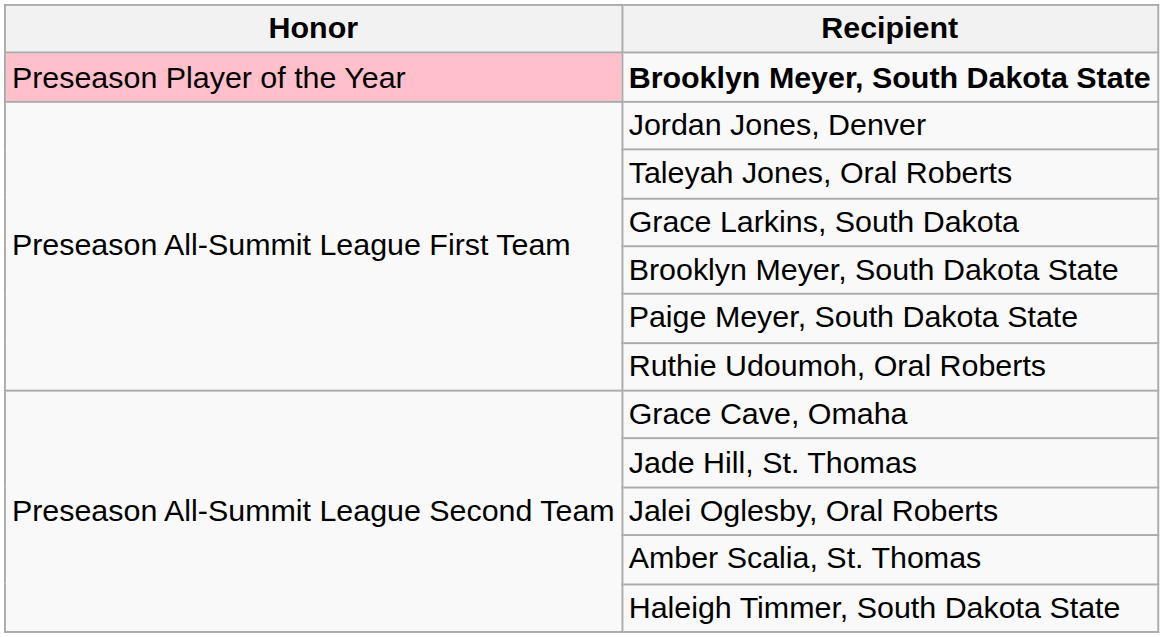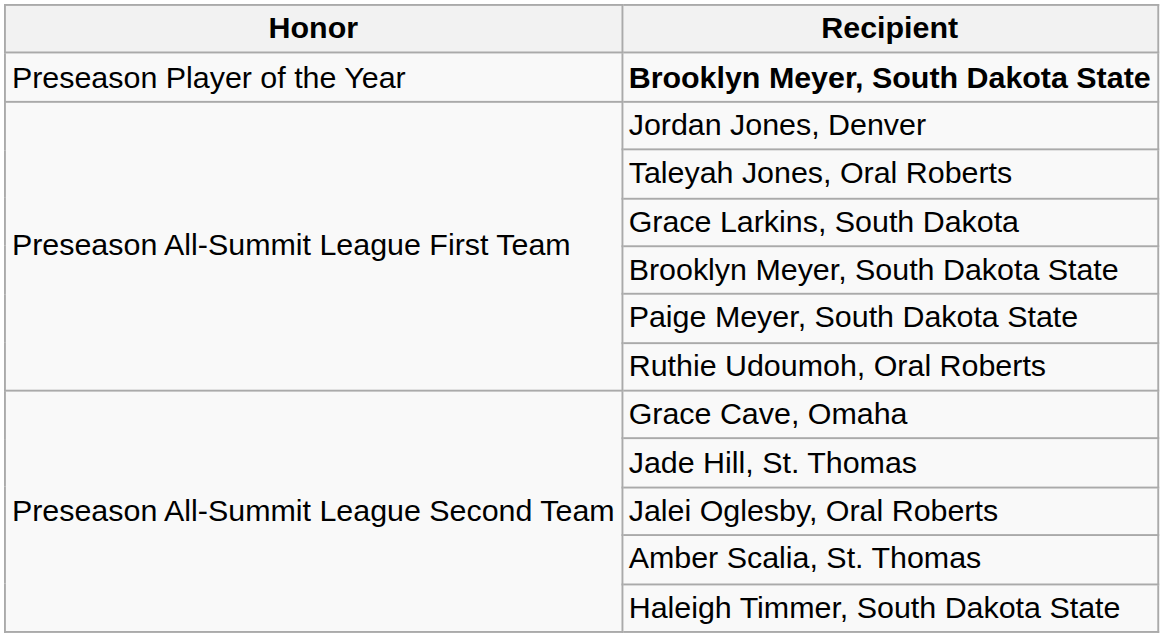(209, 76) pink background -> (209, 76) no background
